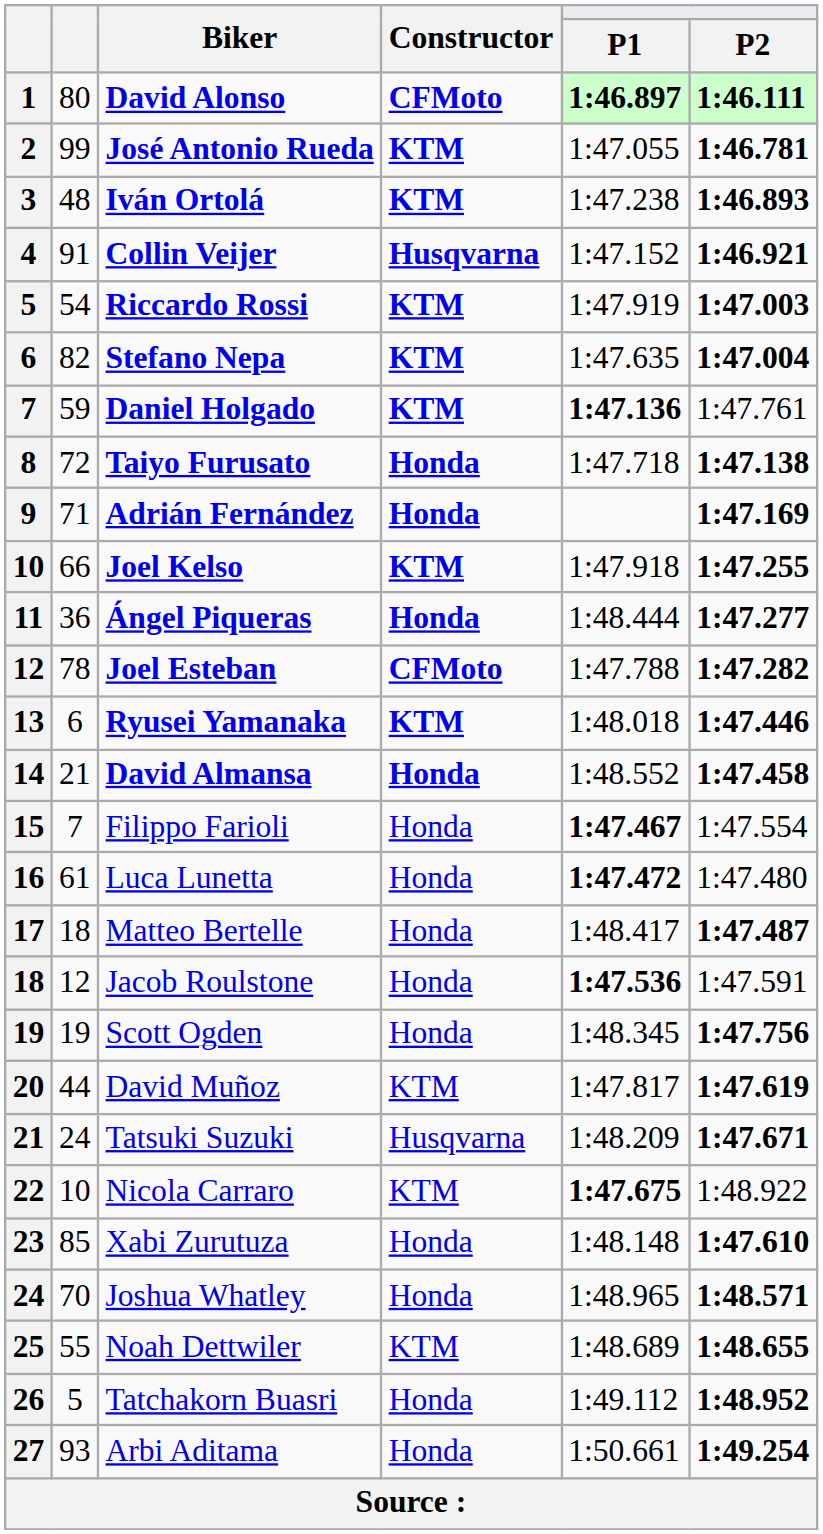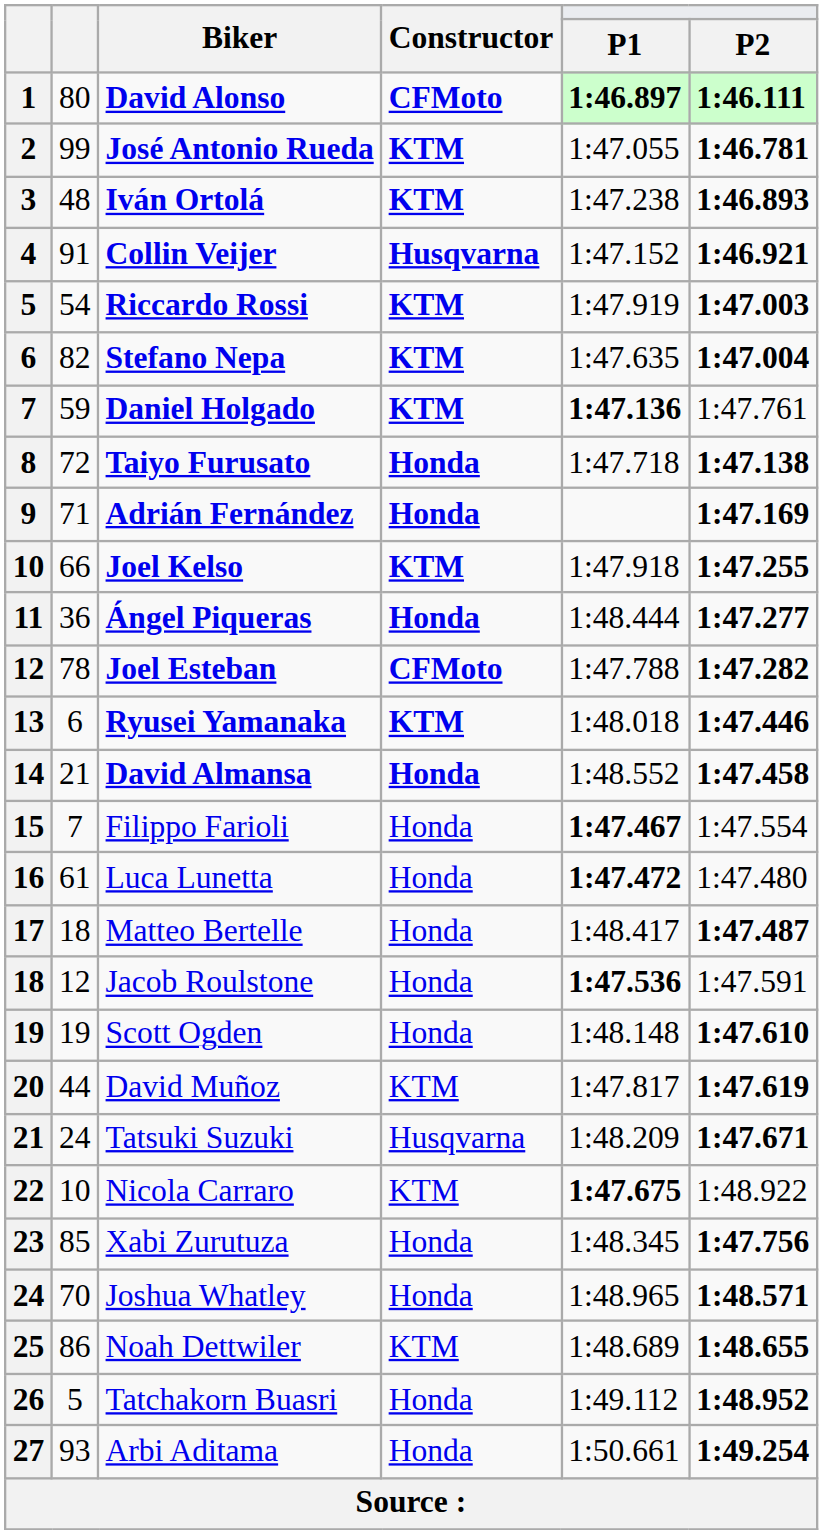(624, 1034) 1:48.345 -> (624, 1034) 1:48.148
(753, 1034) 1:47.756 -> (753, 1034) 1:47.610
(624, 1242) 1:48.148 -> (624, 1242) 1:48.345
(753, 1242) 1:47.610 -> (753, 1242) 1:47.756
(75, 1346) 55 -> (75, 1346) 86
